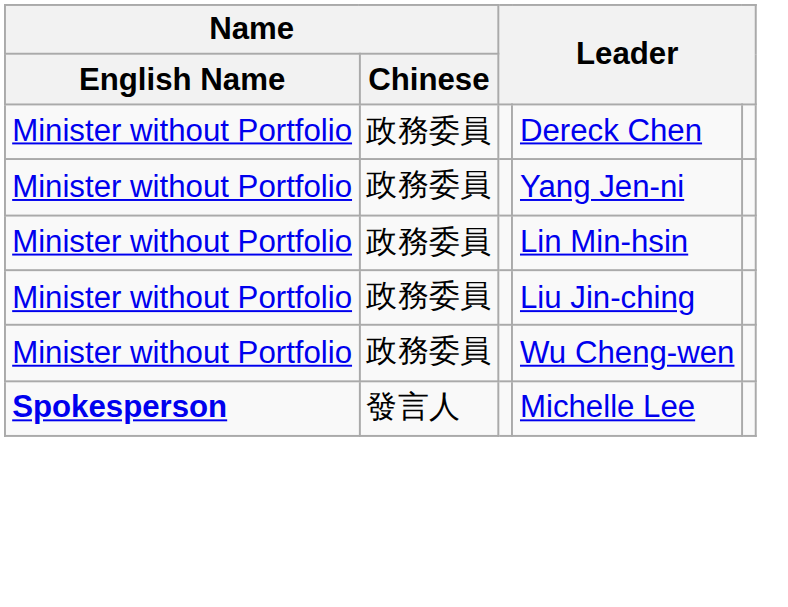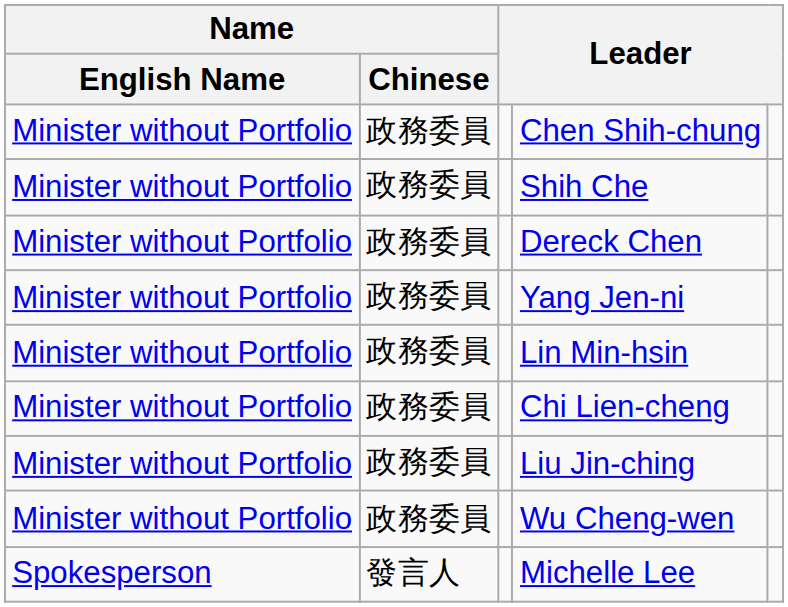+ row: (641, 131)
+ row: (584, 186)
+ row: (625, 407)
(120, 407) bold -> (112, 573) normal
